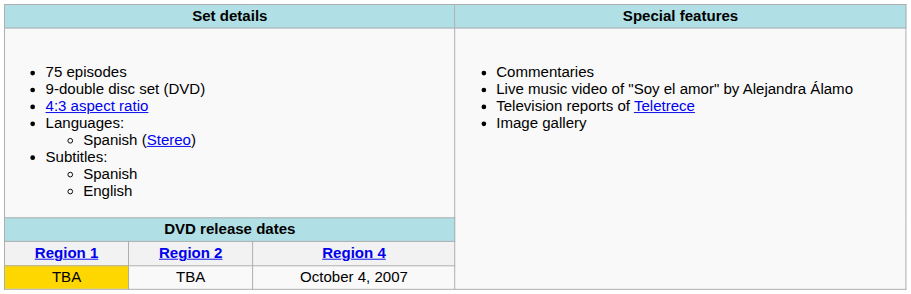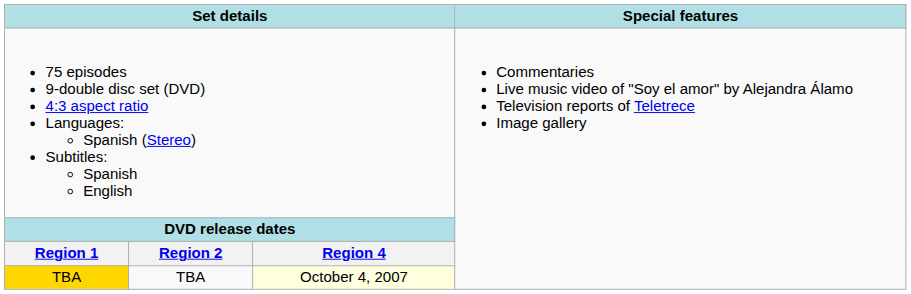(354, 277) no background -> (354, 277) lightyellow background
